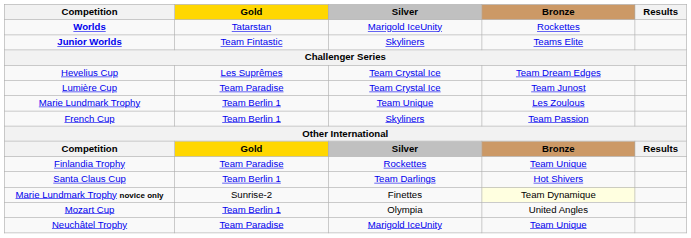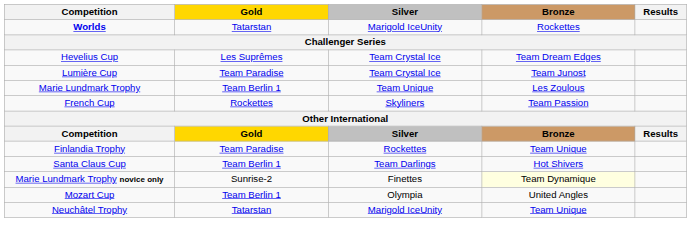- row: (90, 42)
(252, 118) Team Berlin 1 -> (252, 103) Rockettes
(252, 225) Team Paradise -> (252, 210) Tatarstan
